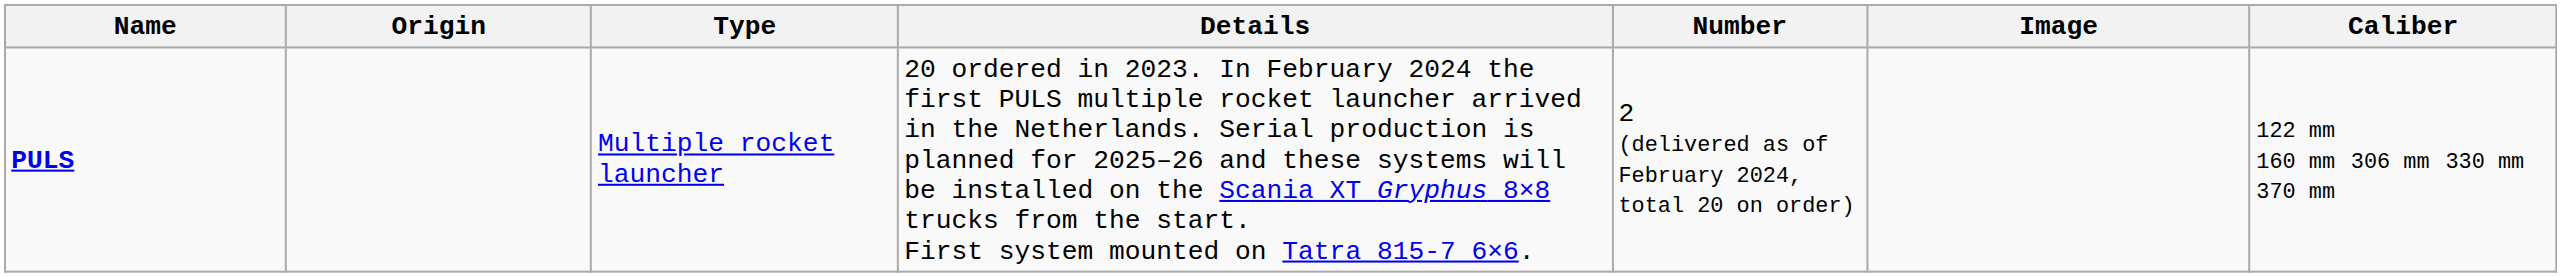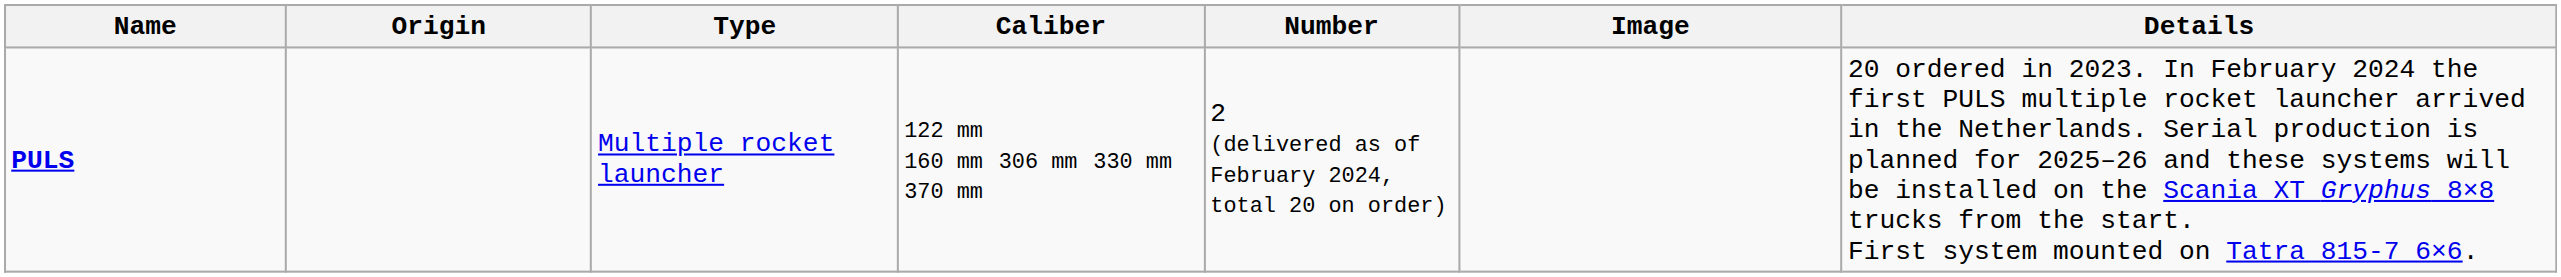columns swapped: (2403, 26) <-> (1255, 26)
